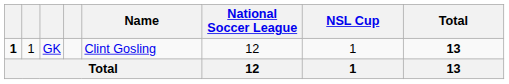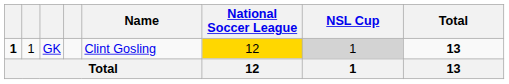(252, 48) no background -> (252, 48) gold background
(353, 48) no background -> (353, 48) lightgrey background
